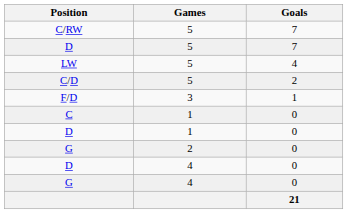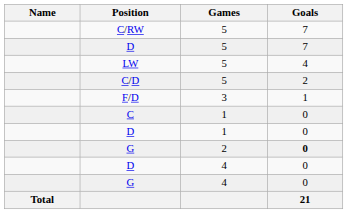+ column: (42, 13)
(294, 149) normal -> (305, 149) bold
